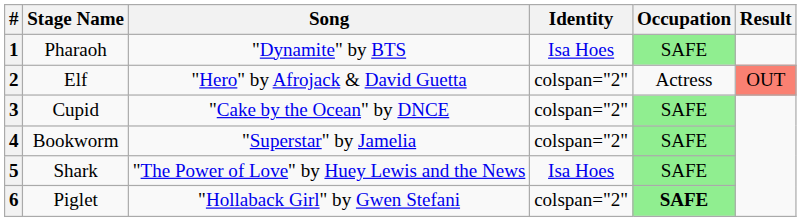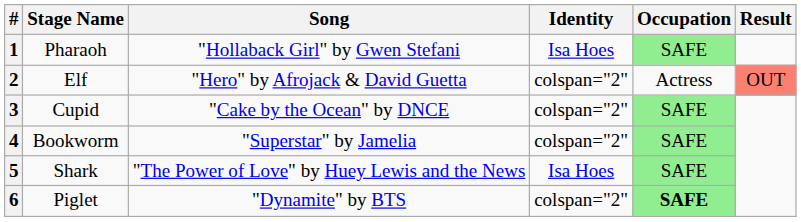(329, 49) "Dynamite" by BTS -> (329, 49) "Hollaback Girl" by Gwen Stefani
(329, 200) "Hollaback Girl" by Gwen Stefani -> (329, 200) "Dynamite" by BTS
